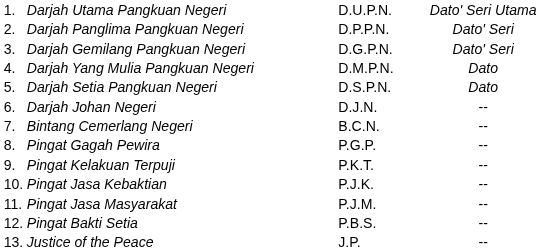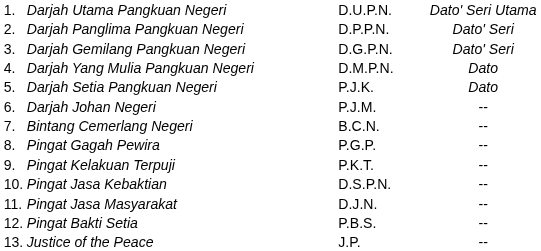(365, 88) D.S.P.N. -> (356, 88) P.J.K.
(358, 107) D.J.N. -> (357, 107) P.J.M.
(356, 184) P.J.K. -> (365, 184) D.S.P.N.
(357, 204) P.J.M. -> (358, 204) D.J.N.
